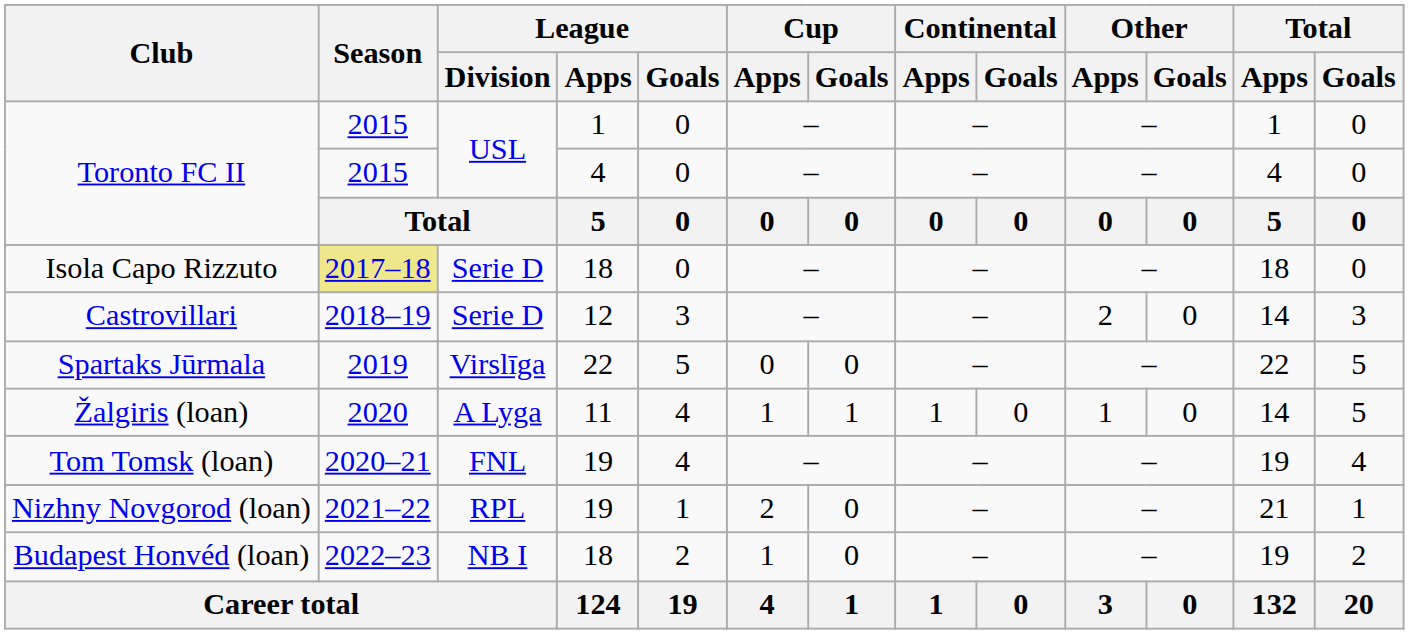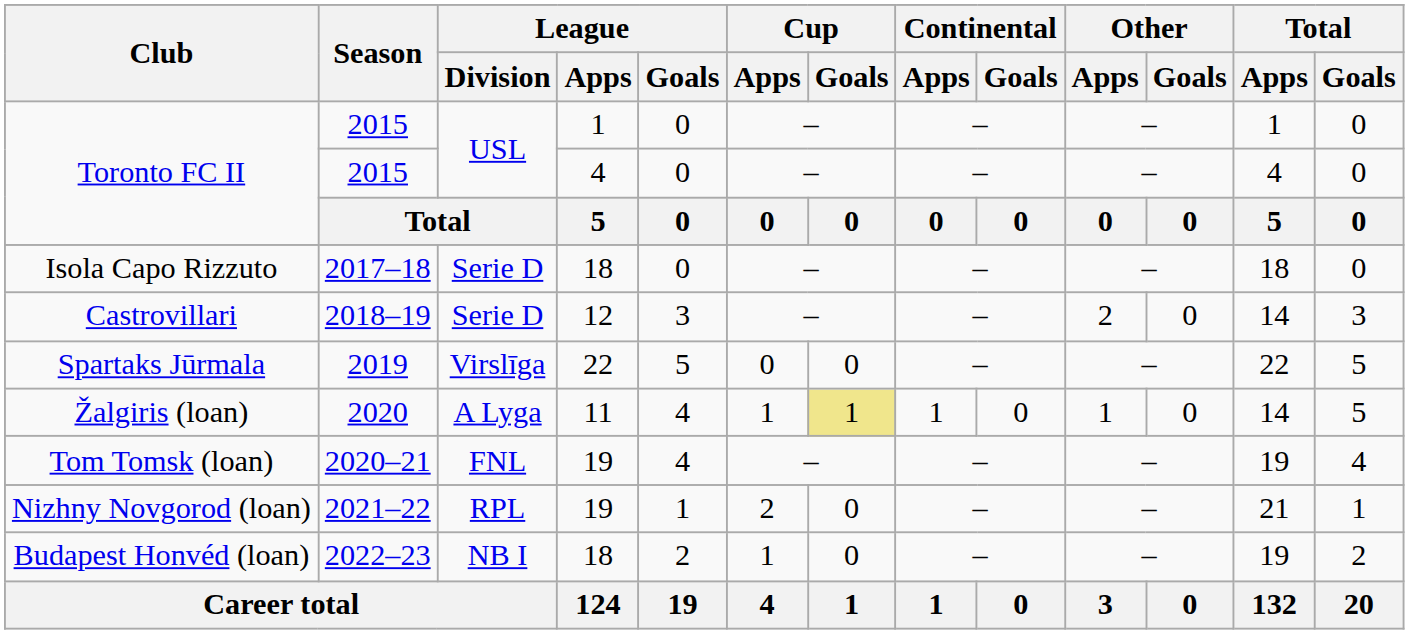(378, 268) khaki background -> (378, 268) no background
(852, 412) no background -> (852, 412) khaki background
